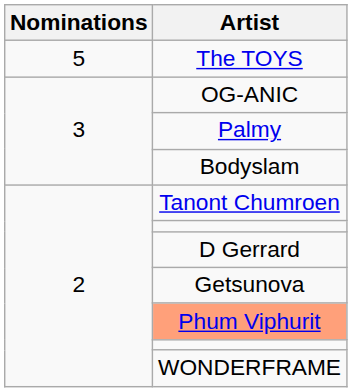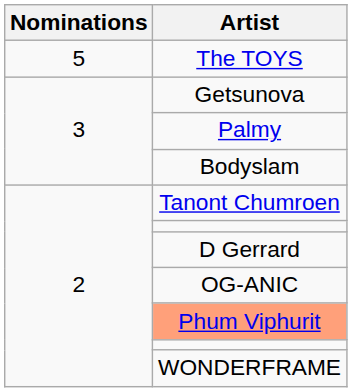(250, 94) OG-ANIC -> (250, 94) Getsunova
(250, 285) Getsunova -> (250, 285) OG-ANIC
